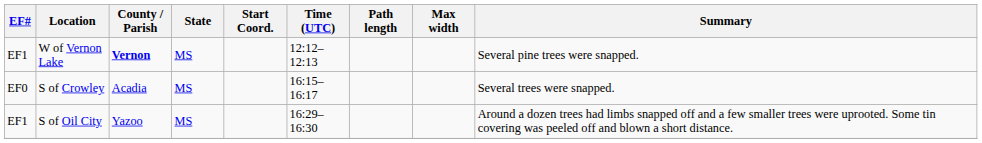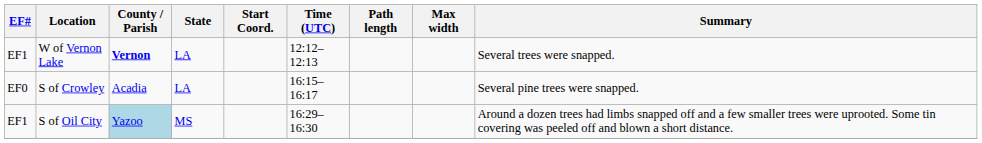(183, 54) MS -> (183, 54) LA
(558, 54) Several pine trees were snapped. -> (546, 54) Several trees were snapped.
(183, 87) MS -> (183, 87) LA
(546, 87) Several trees were snapped. -> (558, 87) Several pine trees were snapped.
(127, 121) no background -> (127, 121) lightblue background
